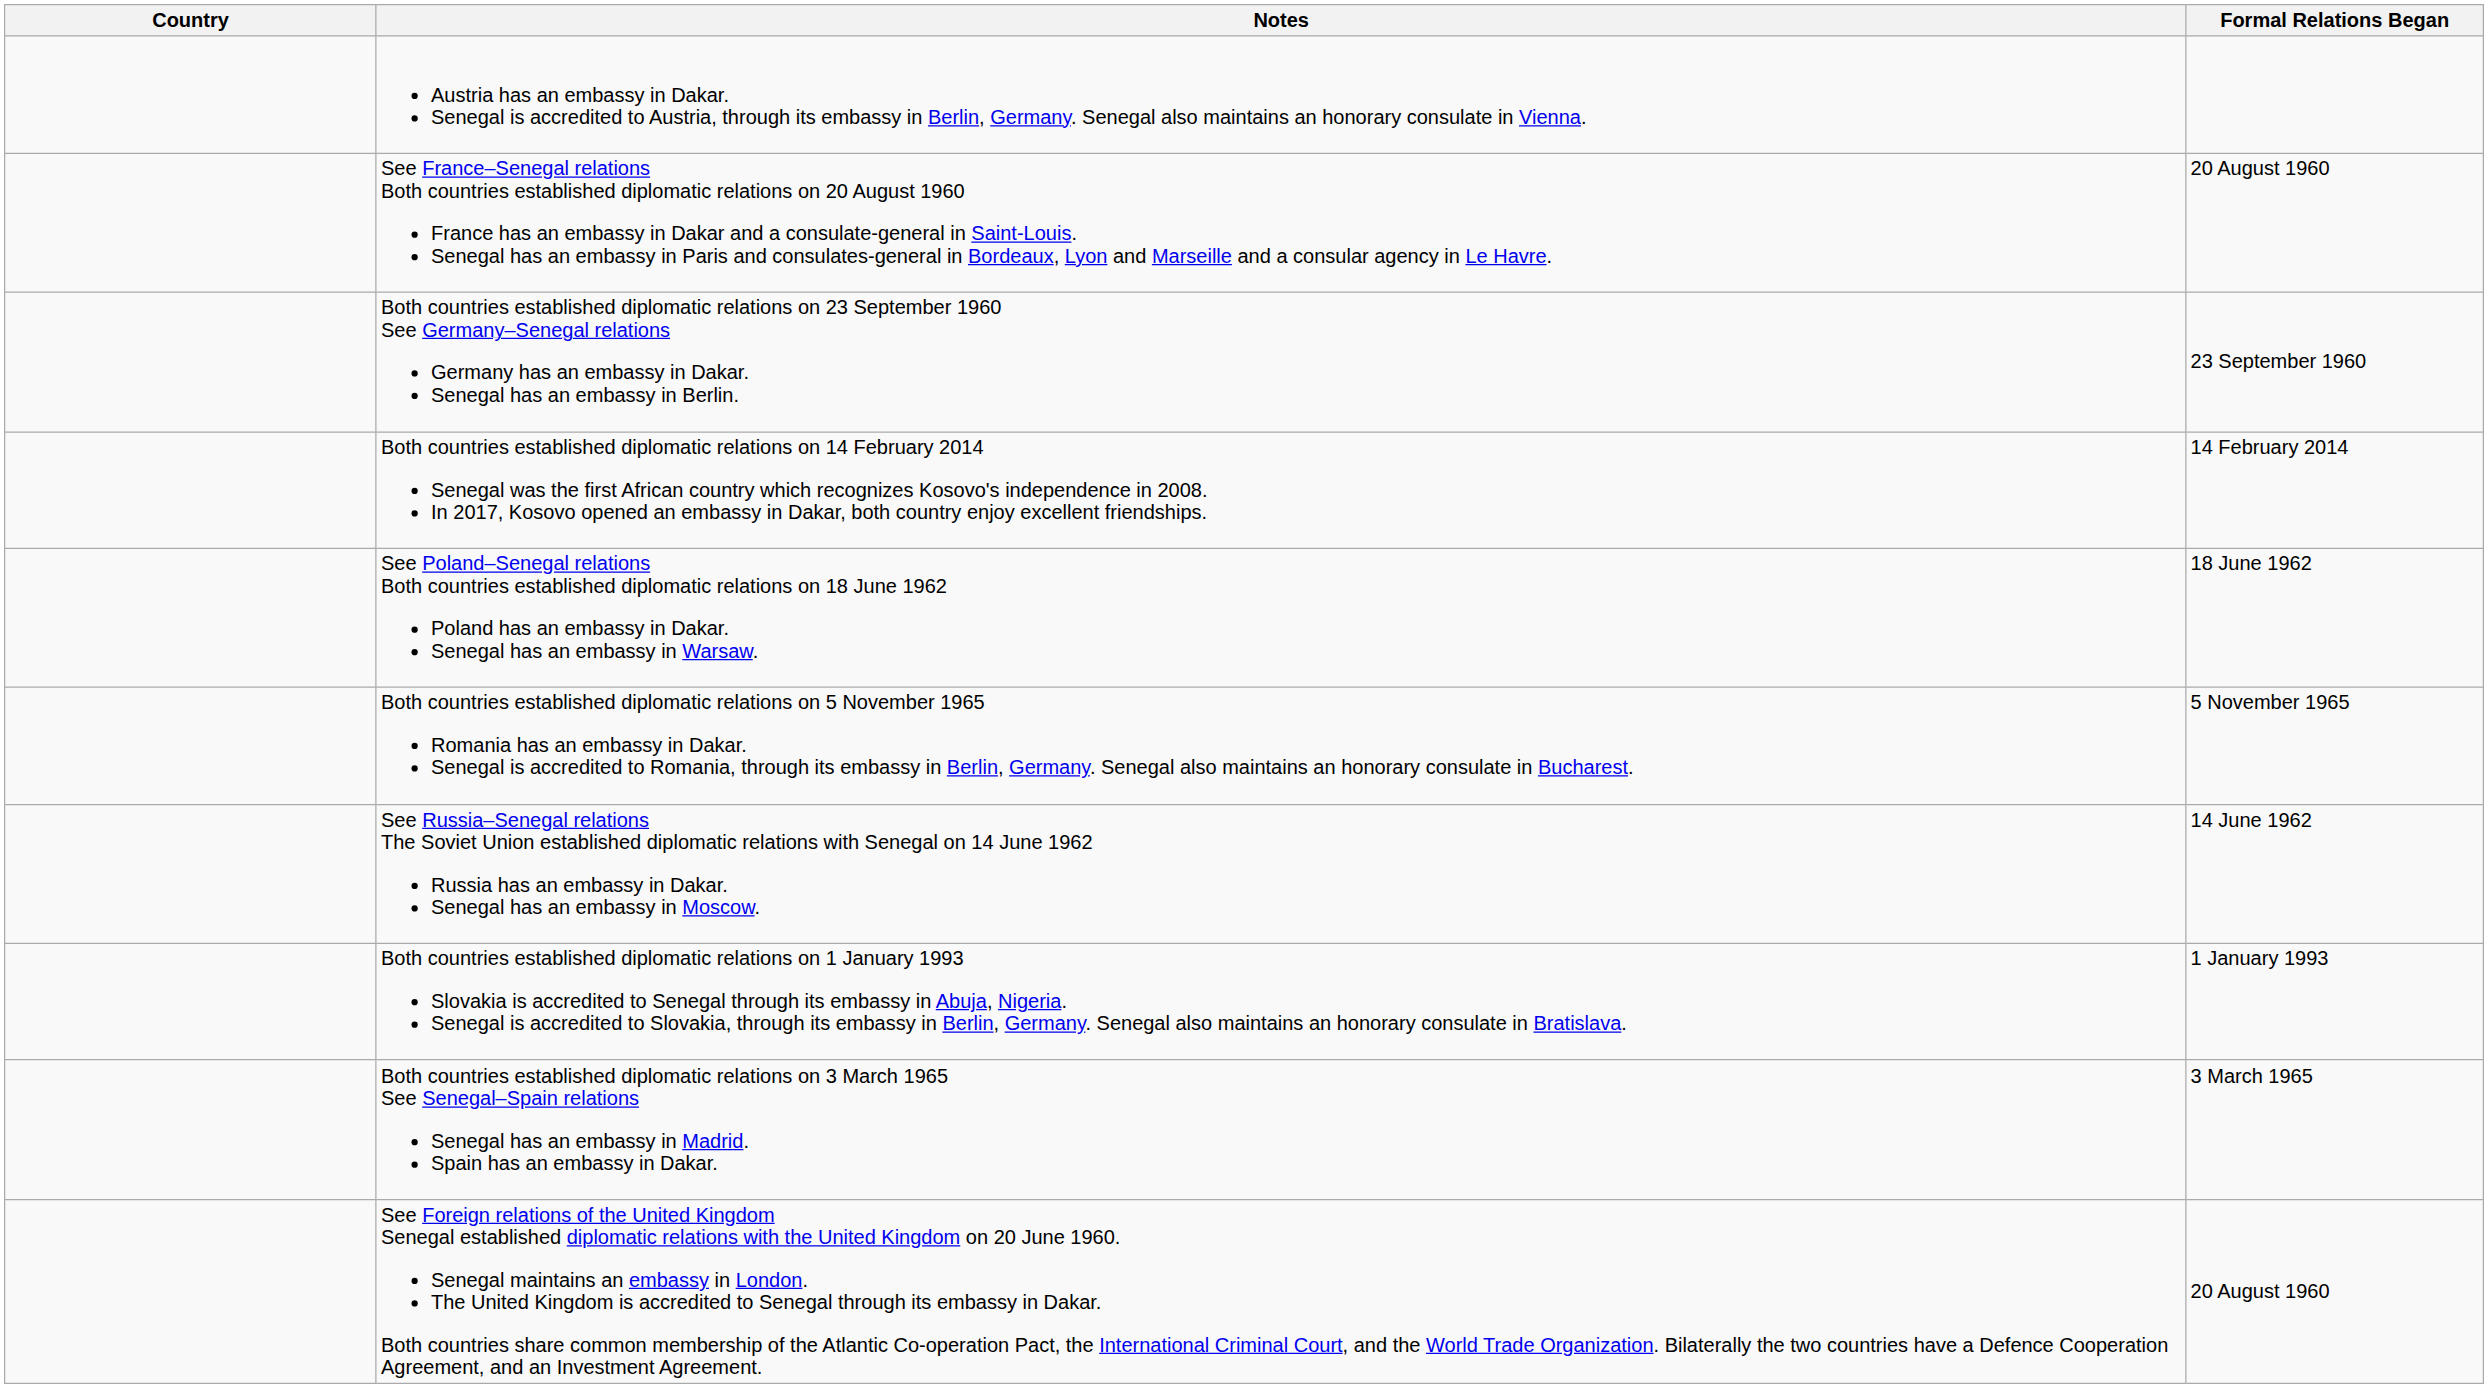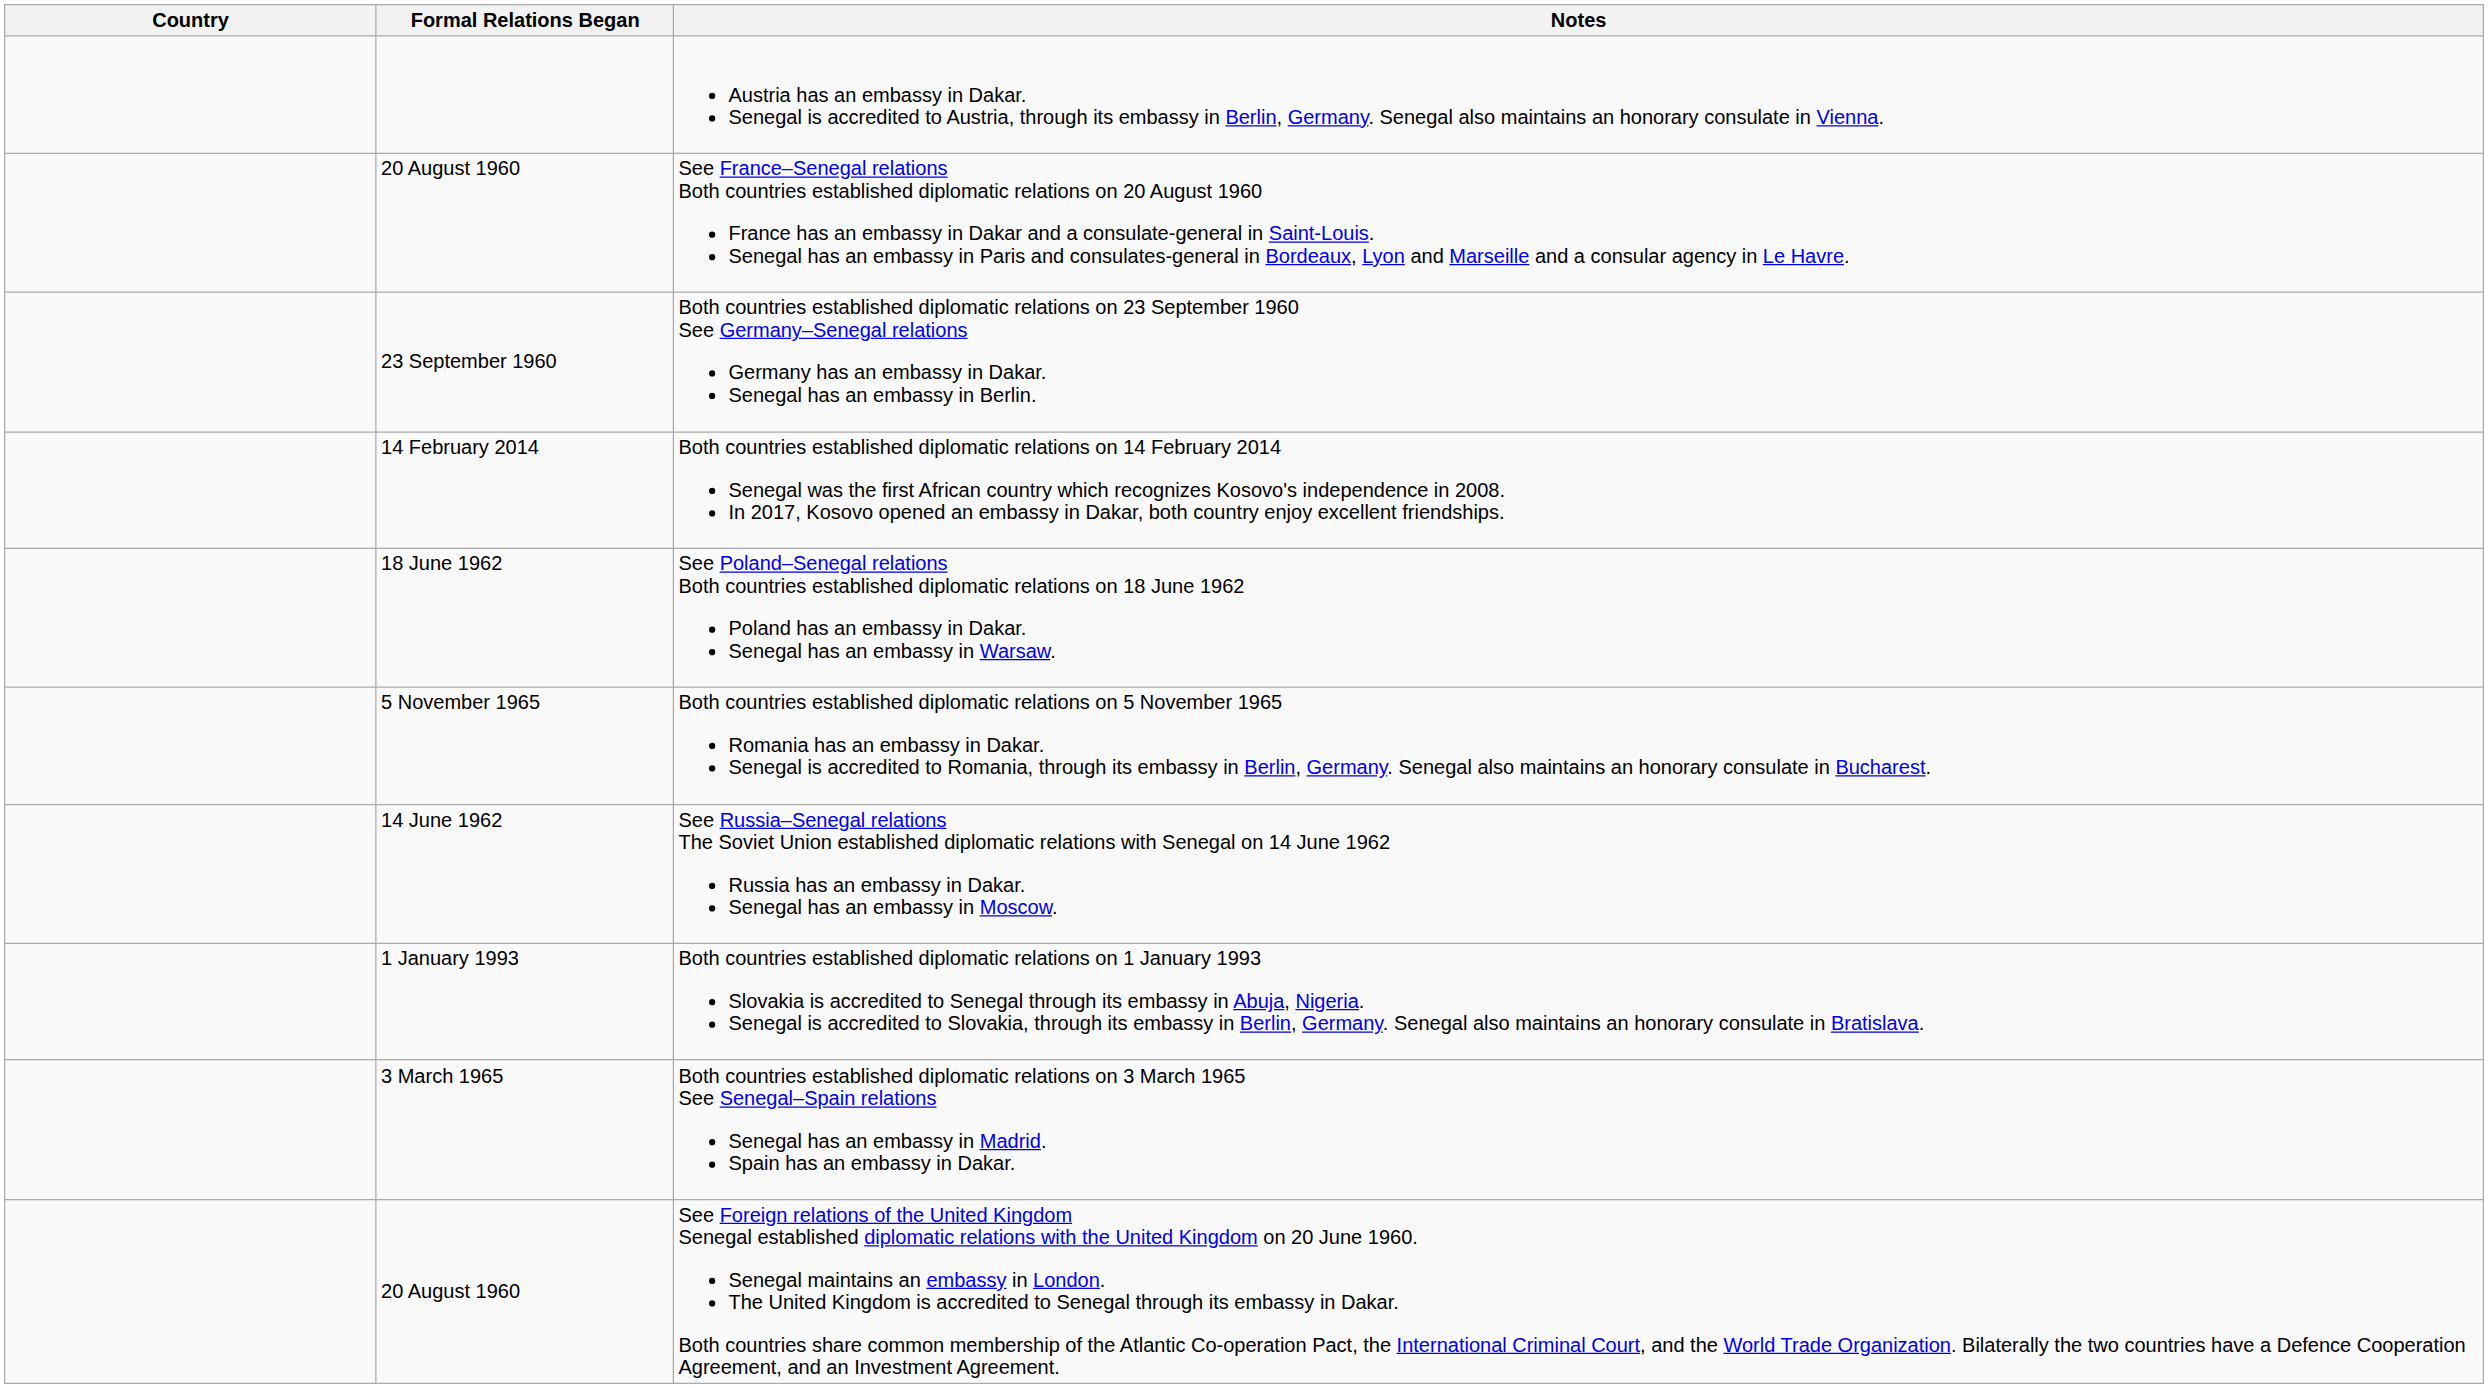columns swapped: (2335, 20) <-> (1281, 20)
